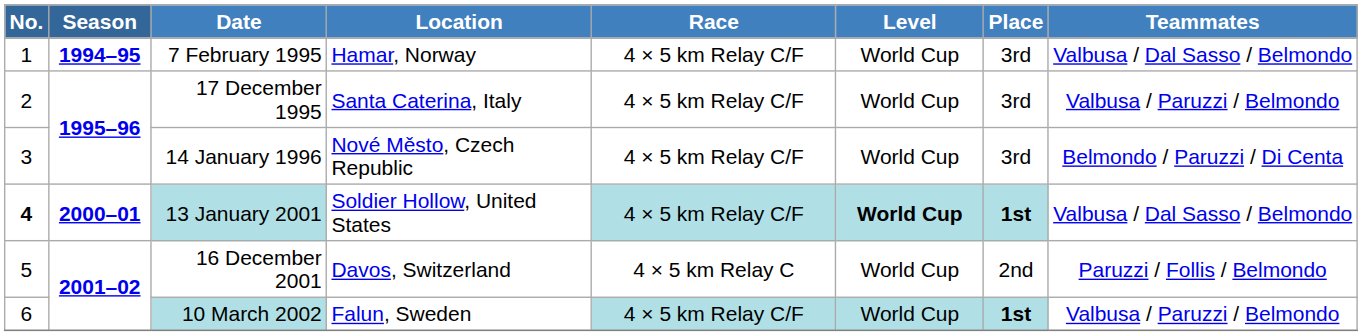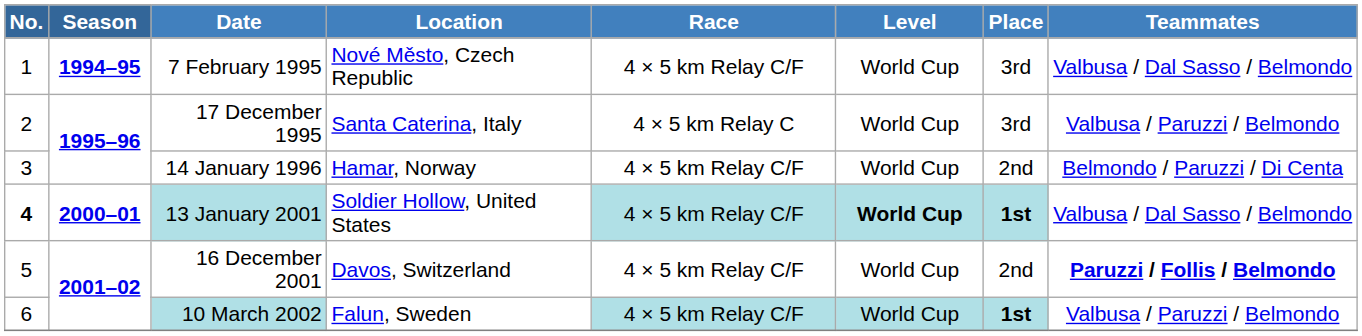(404, 55) Hamar, Norway -> (423, 66) Nové Město, Czech Republic
(714, 100) 4 × 5 km Relay C/F -> (714, 123) 4 × 5 km Relay C
(423, 156) Nové Město, Czech Republic -> (404, 168) Hamar, Norway
(1016, 156) 3rd -> (1016, 168) 2nd
(714, 270) 4 × 5 km Relay C -> (714, 270) 4 × 5 km Relay C/F
(1203, 270) normal -> (1203, 270) bold
